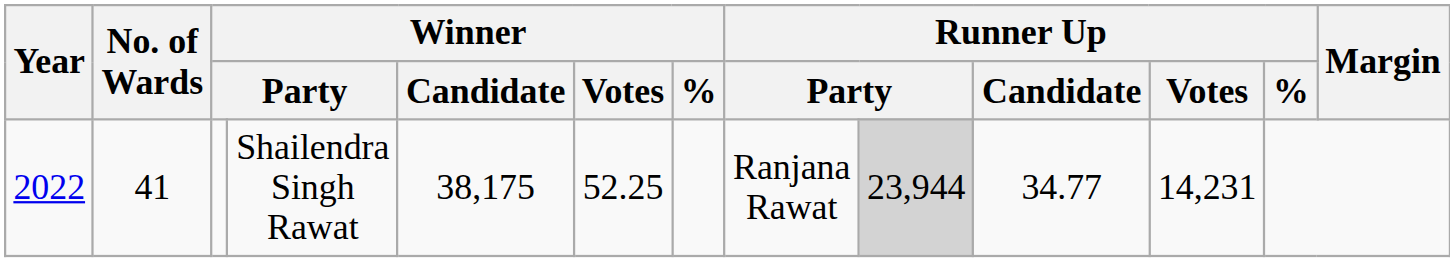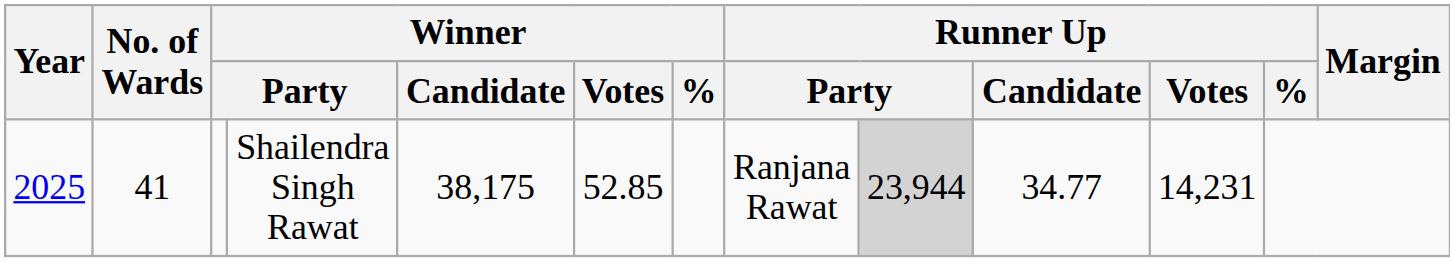(49, 186) 2022 -> (49, 186) 2025
(623, 186) 52.25 -> (623, 186) 52.85
